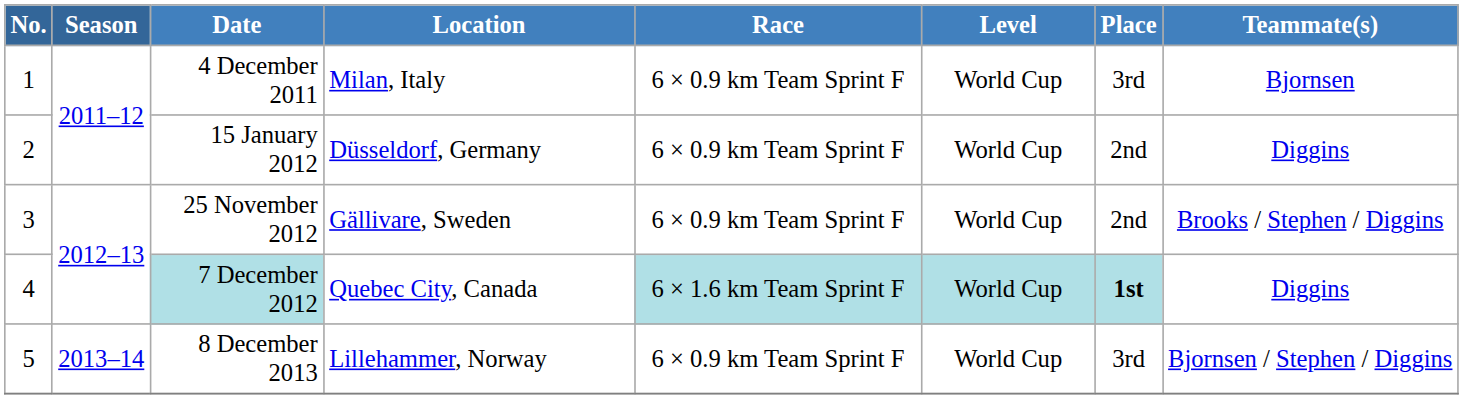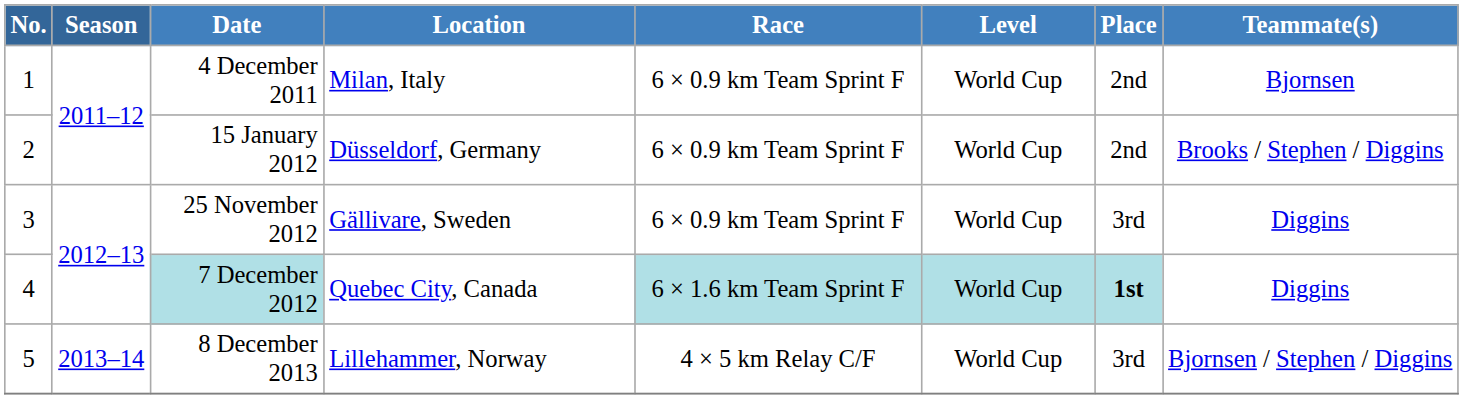(1129, 80) 3rd -> (1129, 80) 2nd
(1310, 149) Diggins -> (1310, 149) Brooks / Stephen / Diggins
(1129, 219) 2nd -> (1129, 219) 3rd
(1310, 219) Brooks / Stephen / Diggins -> (1310, 219) Diggins
(778, 359) 6 × 0.9 km Team Sprint F -> (778, 359) 4 × 5 km Relay C/F
